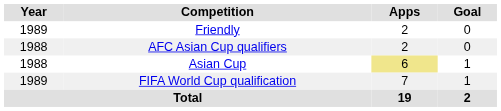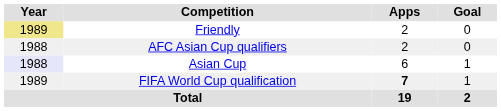(34, 29) no background -> (34, 29) khaki background
(34, 64) no background -> (34, 64) lavender background
(405, 64) khaki background -> (405, 64) no background
(405, 81) normal -> (405, 81) bold
